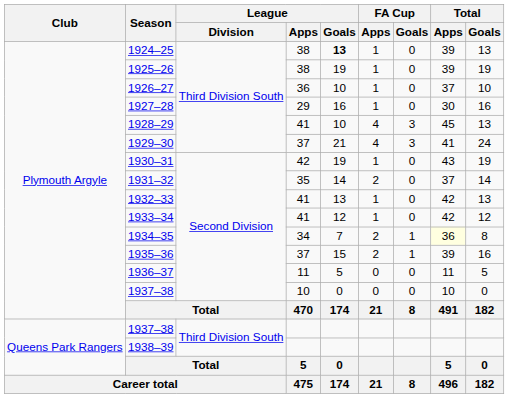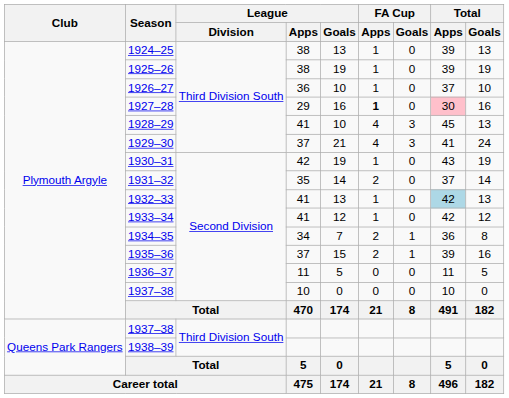(340, 50) bold -> (340, 50) normal
(376, 106) normal -> (376, 106) bold
(448, 106) no background -> (448, 106) pink background
(448, 198) no background -> (448, 198) lightblue background
(448, 236) lightyellow background -> (448, 236) no background
